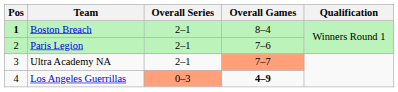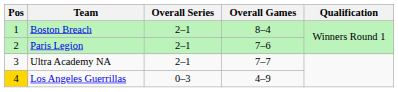(16, 29) bold -> (16, 29) normal
(263, 62) lightsalmon background -> (263, 62) no background
(16, 78) no background -> (16, 78) gold background
(183, 78) lightsalmon background -> (183, 78) no background
(263, 78) bold -> (263, 78) normal
